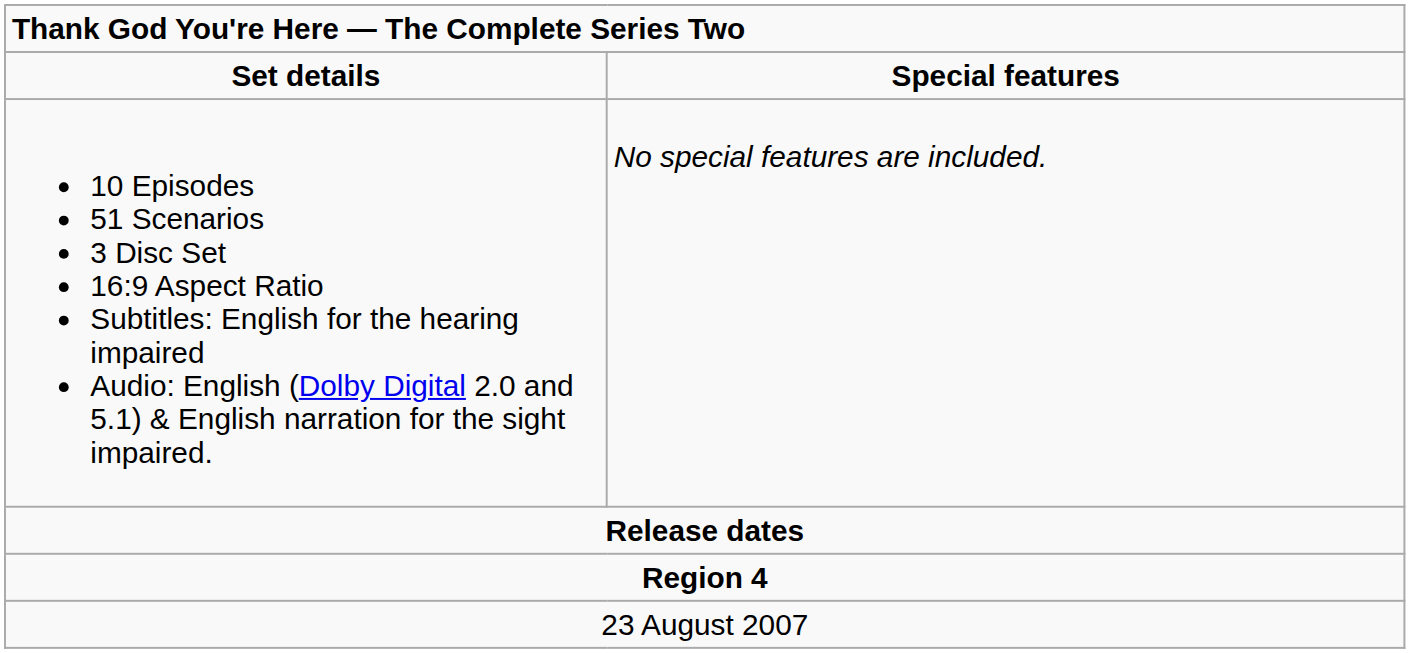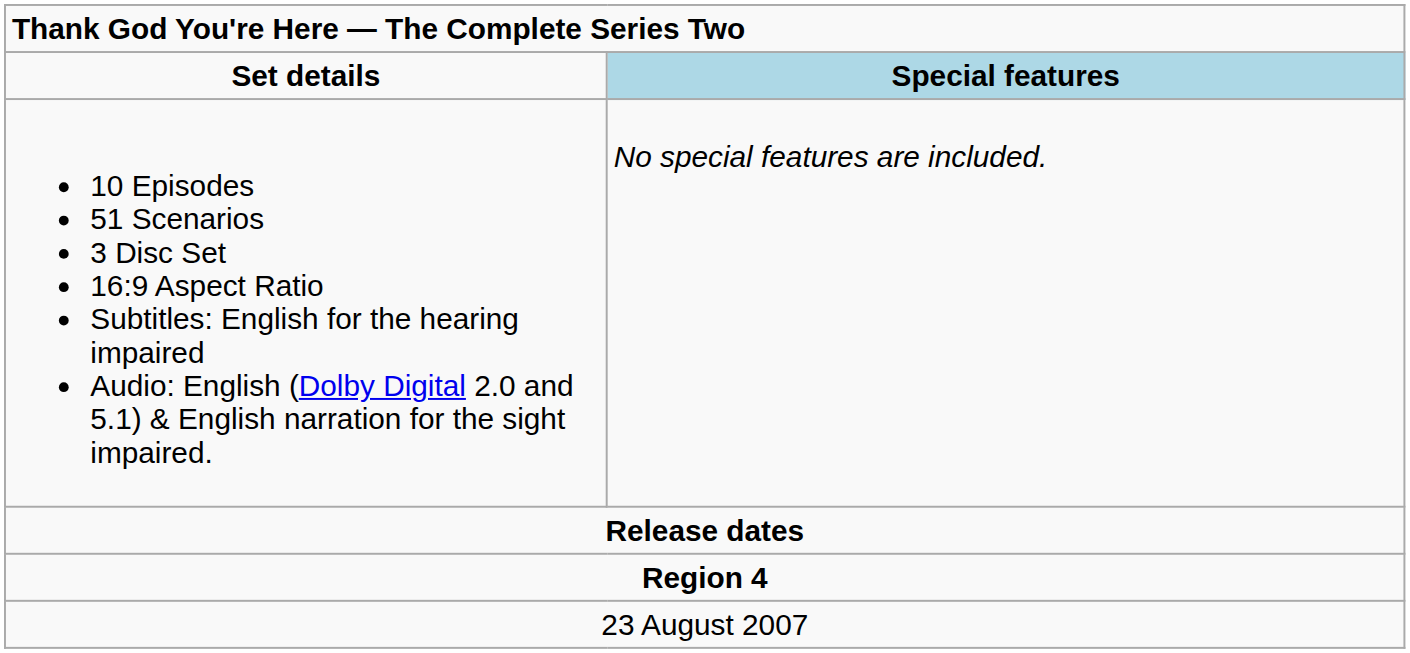(1006, 76) no background -> (1006, 76) lightblue background
